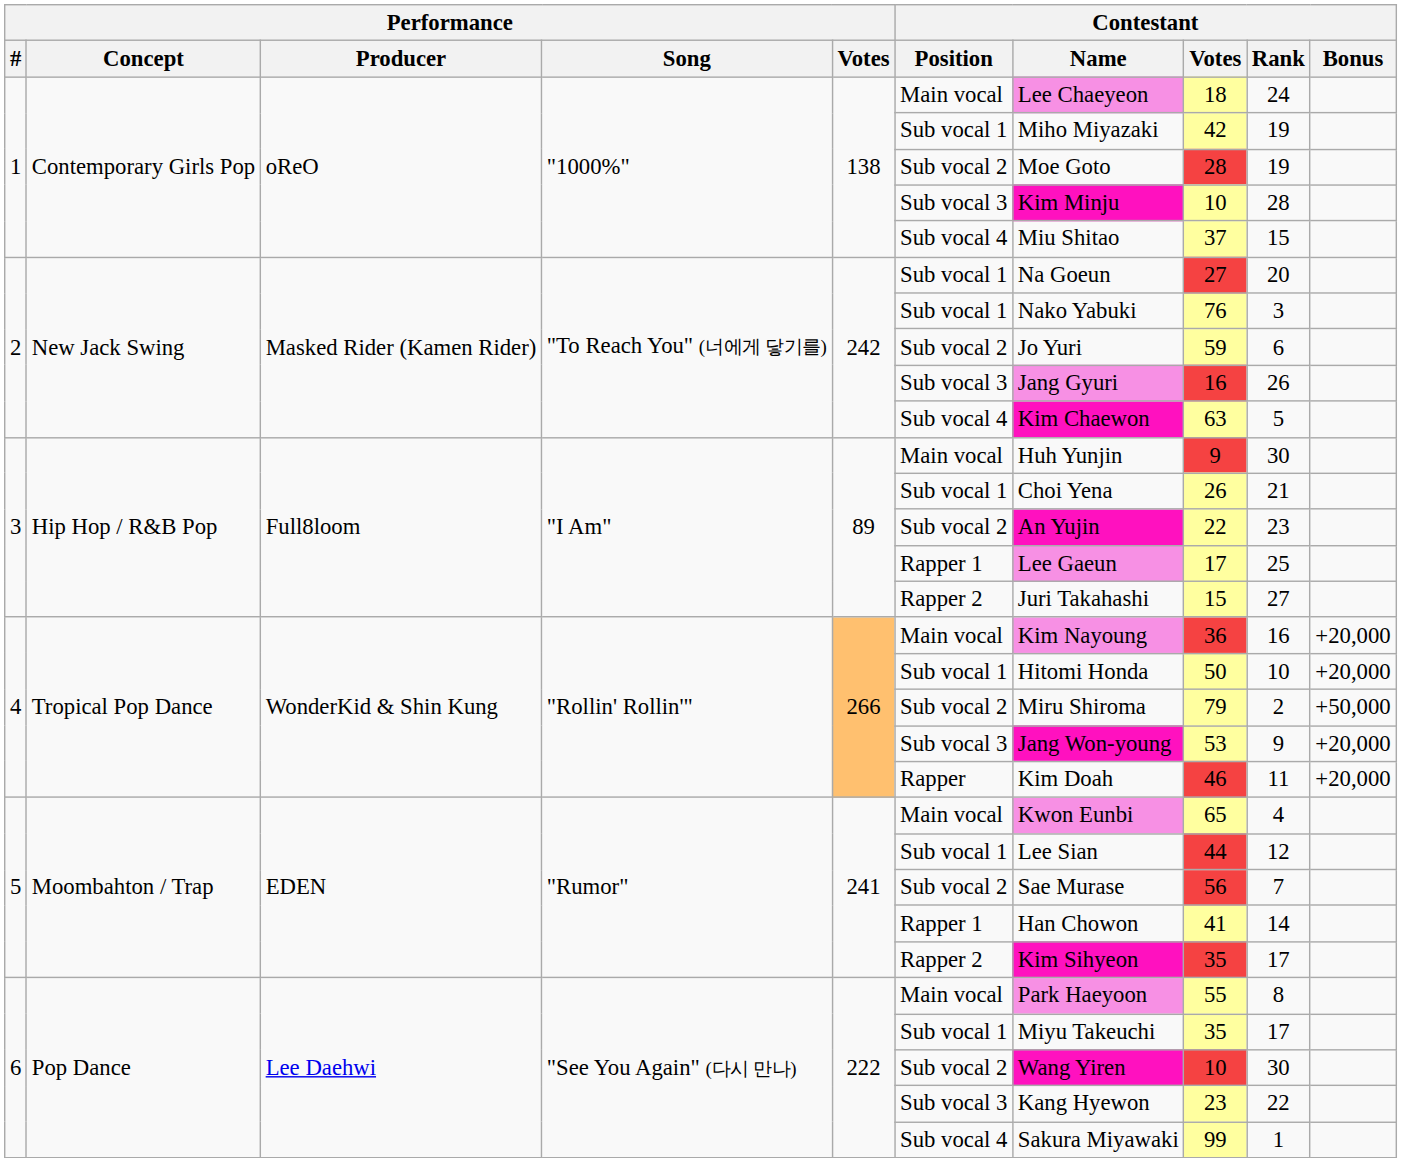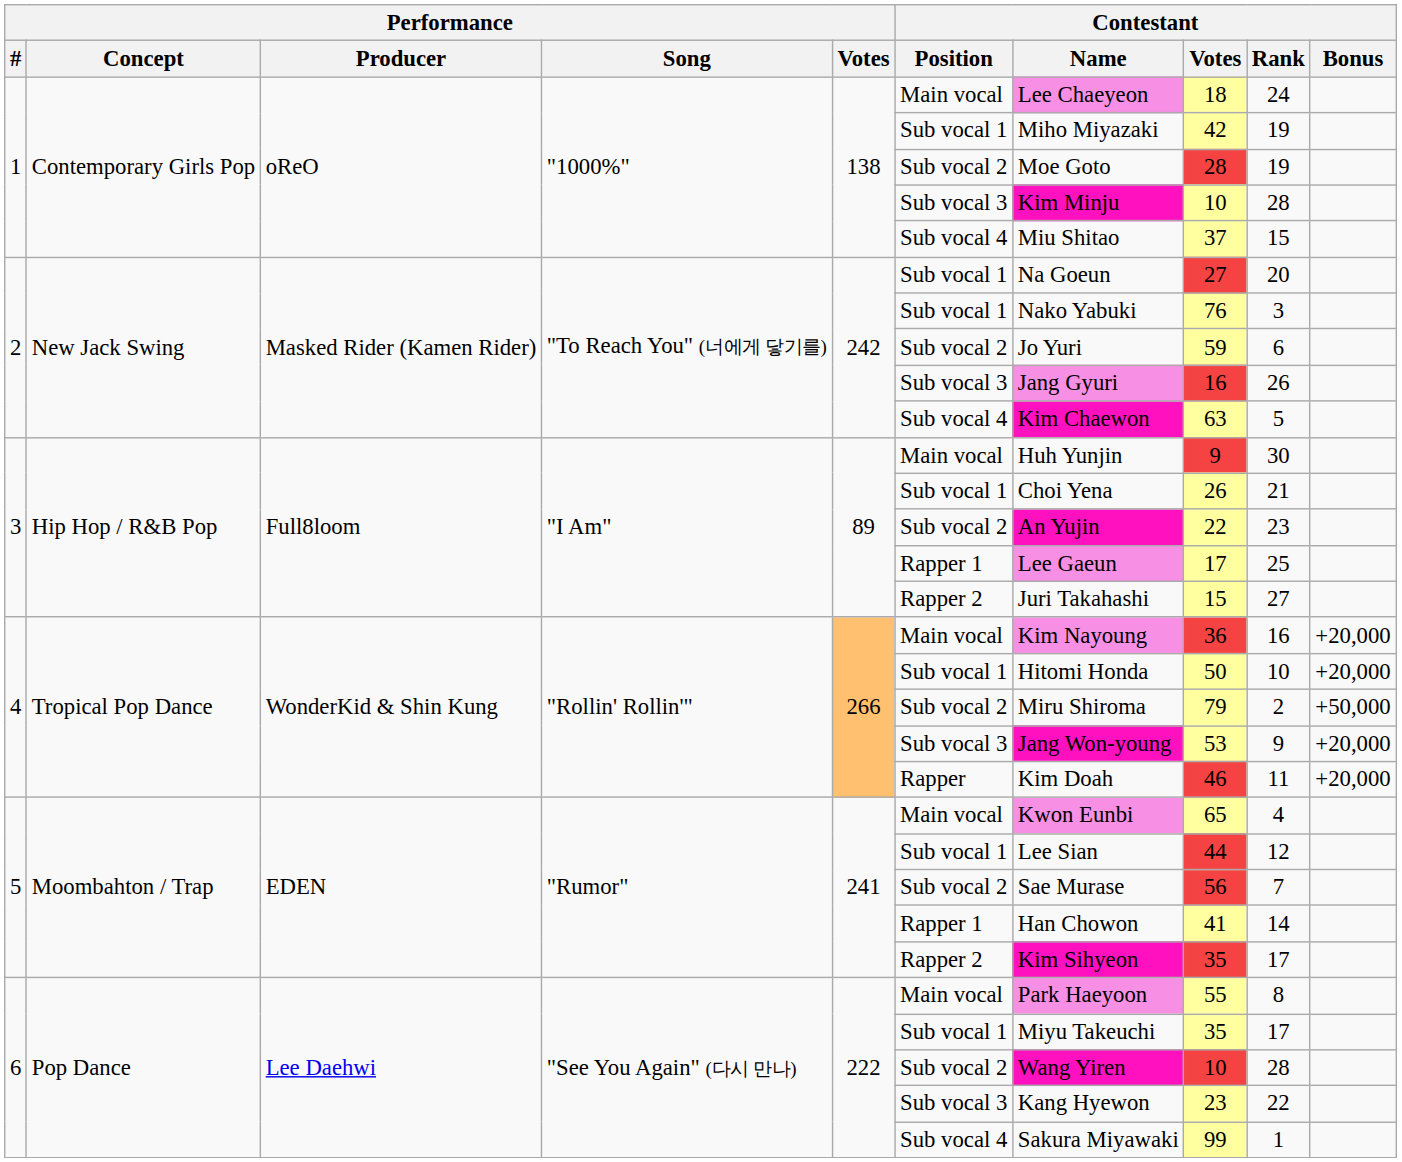(1278, 1067) 30 -> (1278, 1067) 28
